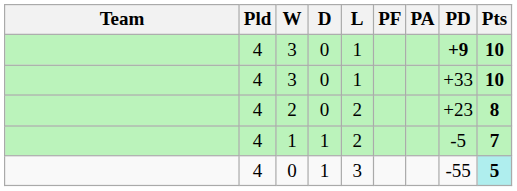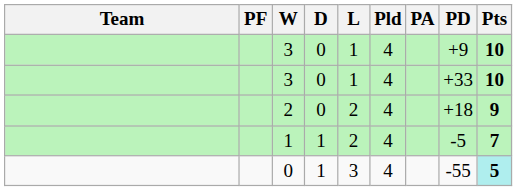columns swapped: (258, 19) <-> (390, 19)
(458, 49) bold -> (458, 49) normal
(458, 110) +23 -> (458, 110) +18
(494, 110) 8 -> (494, 110) 9
